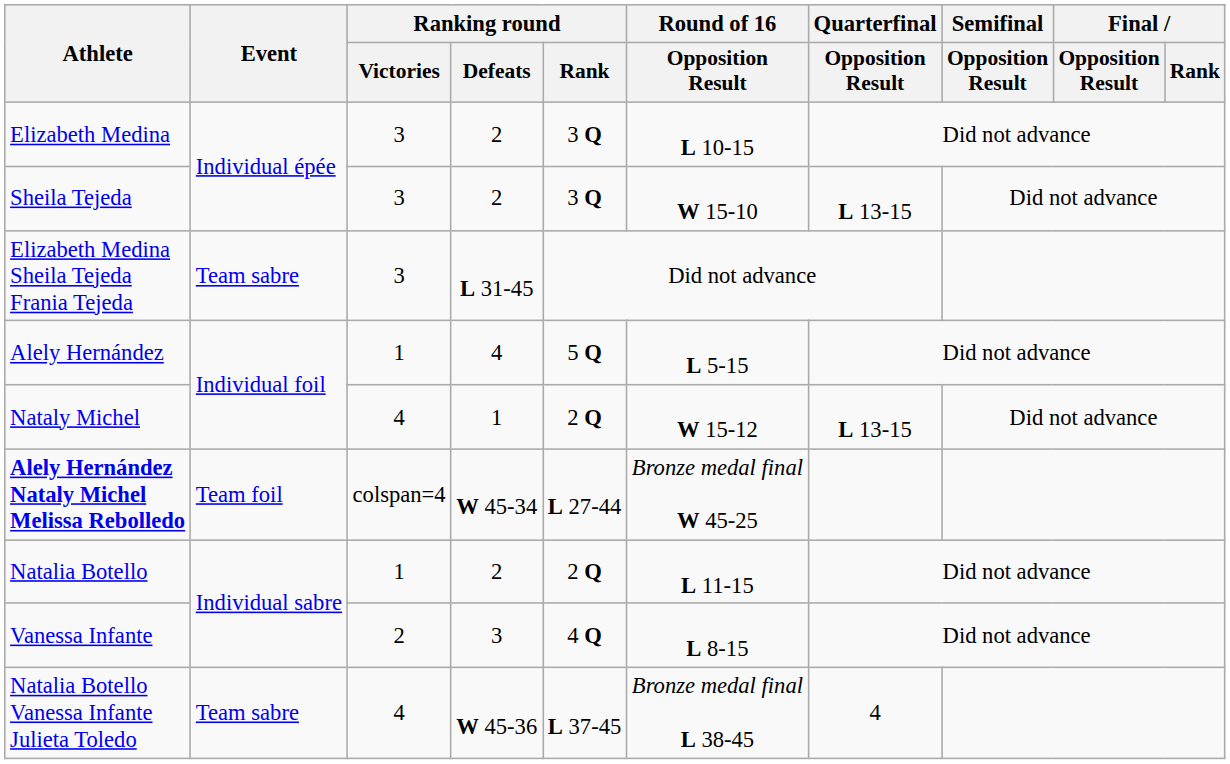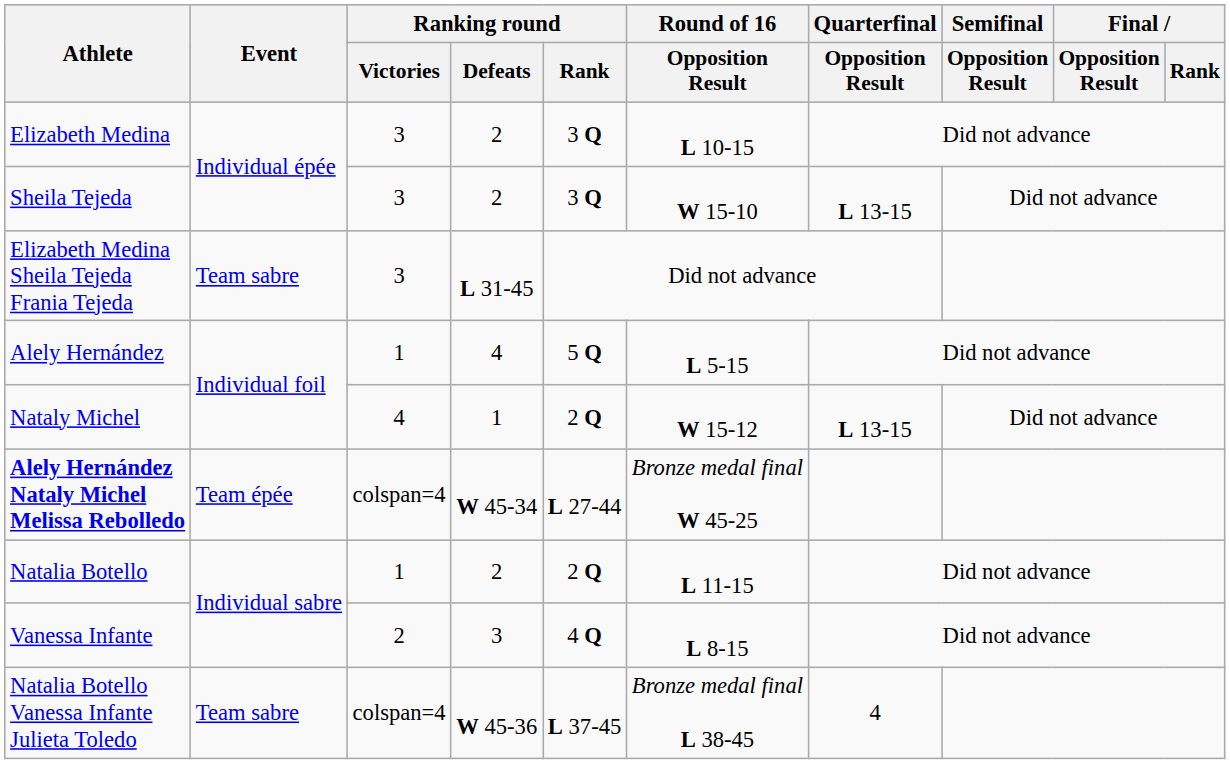(239, 494) Team foil -> (244, 494) Team épée
(399, 713) 4 -> (399, 713) colspan=4
